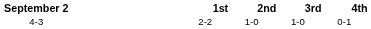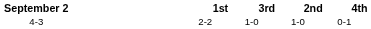columns swapped: (267, 8) <-> (313, 8)
